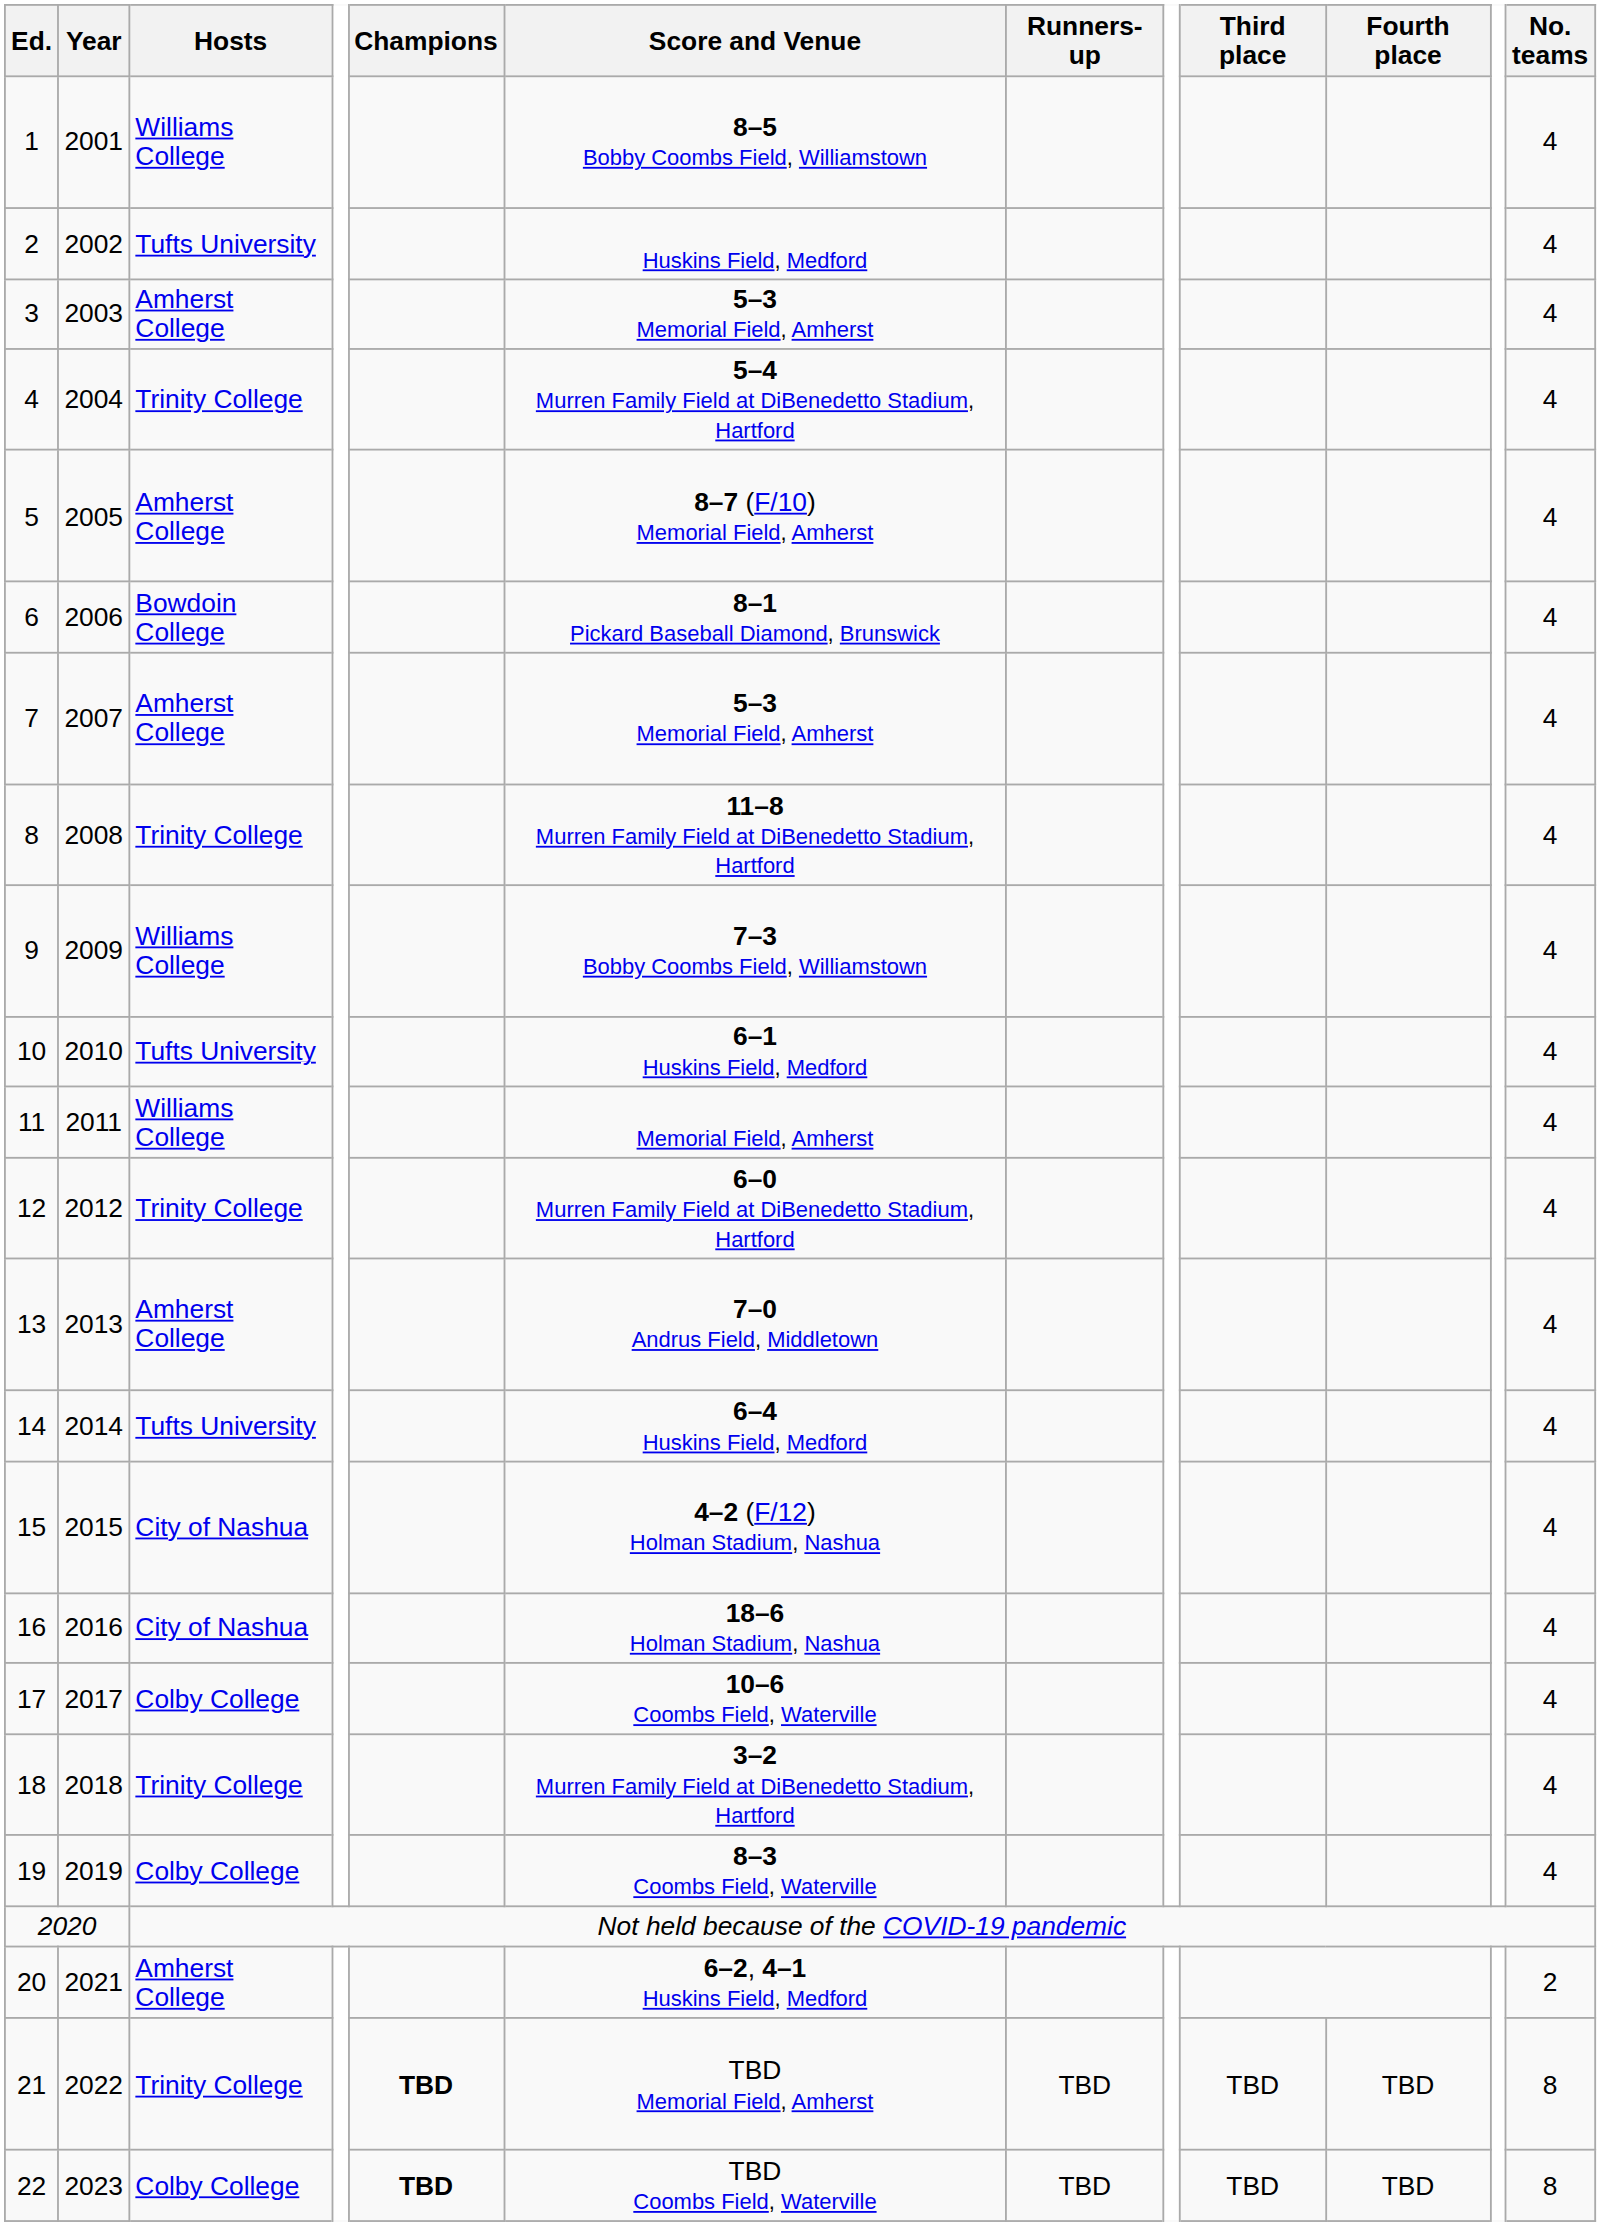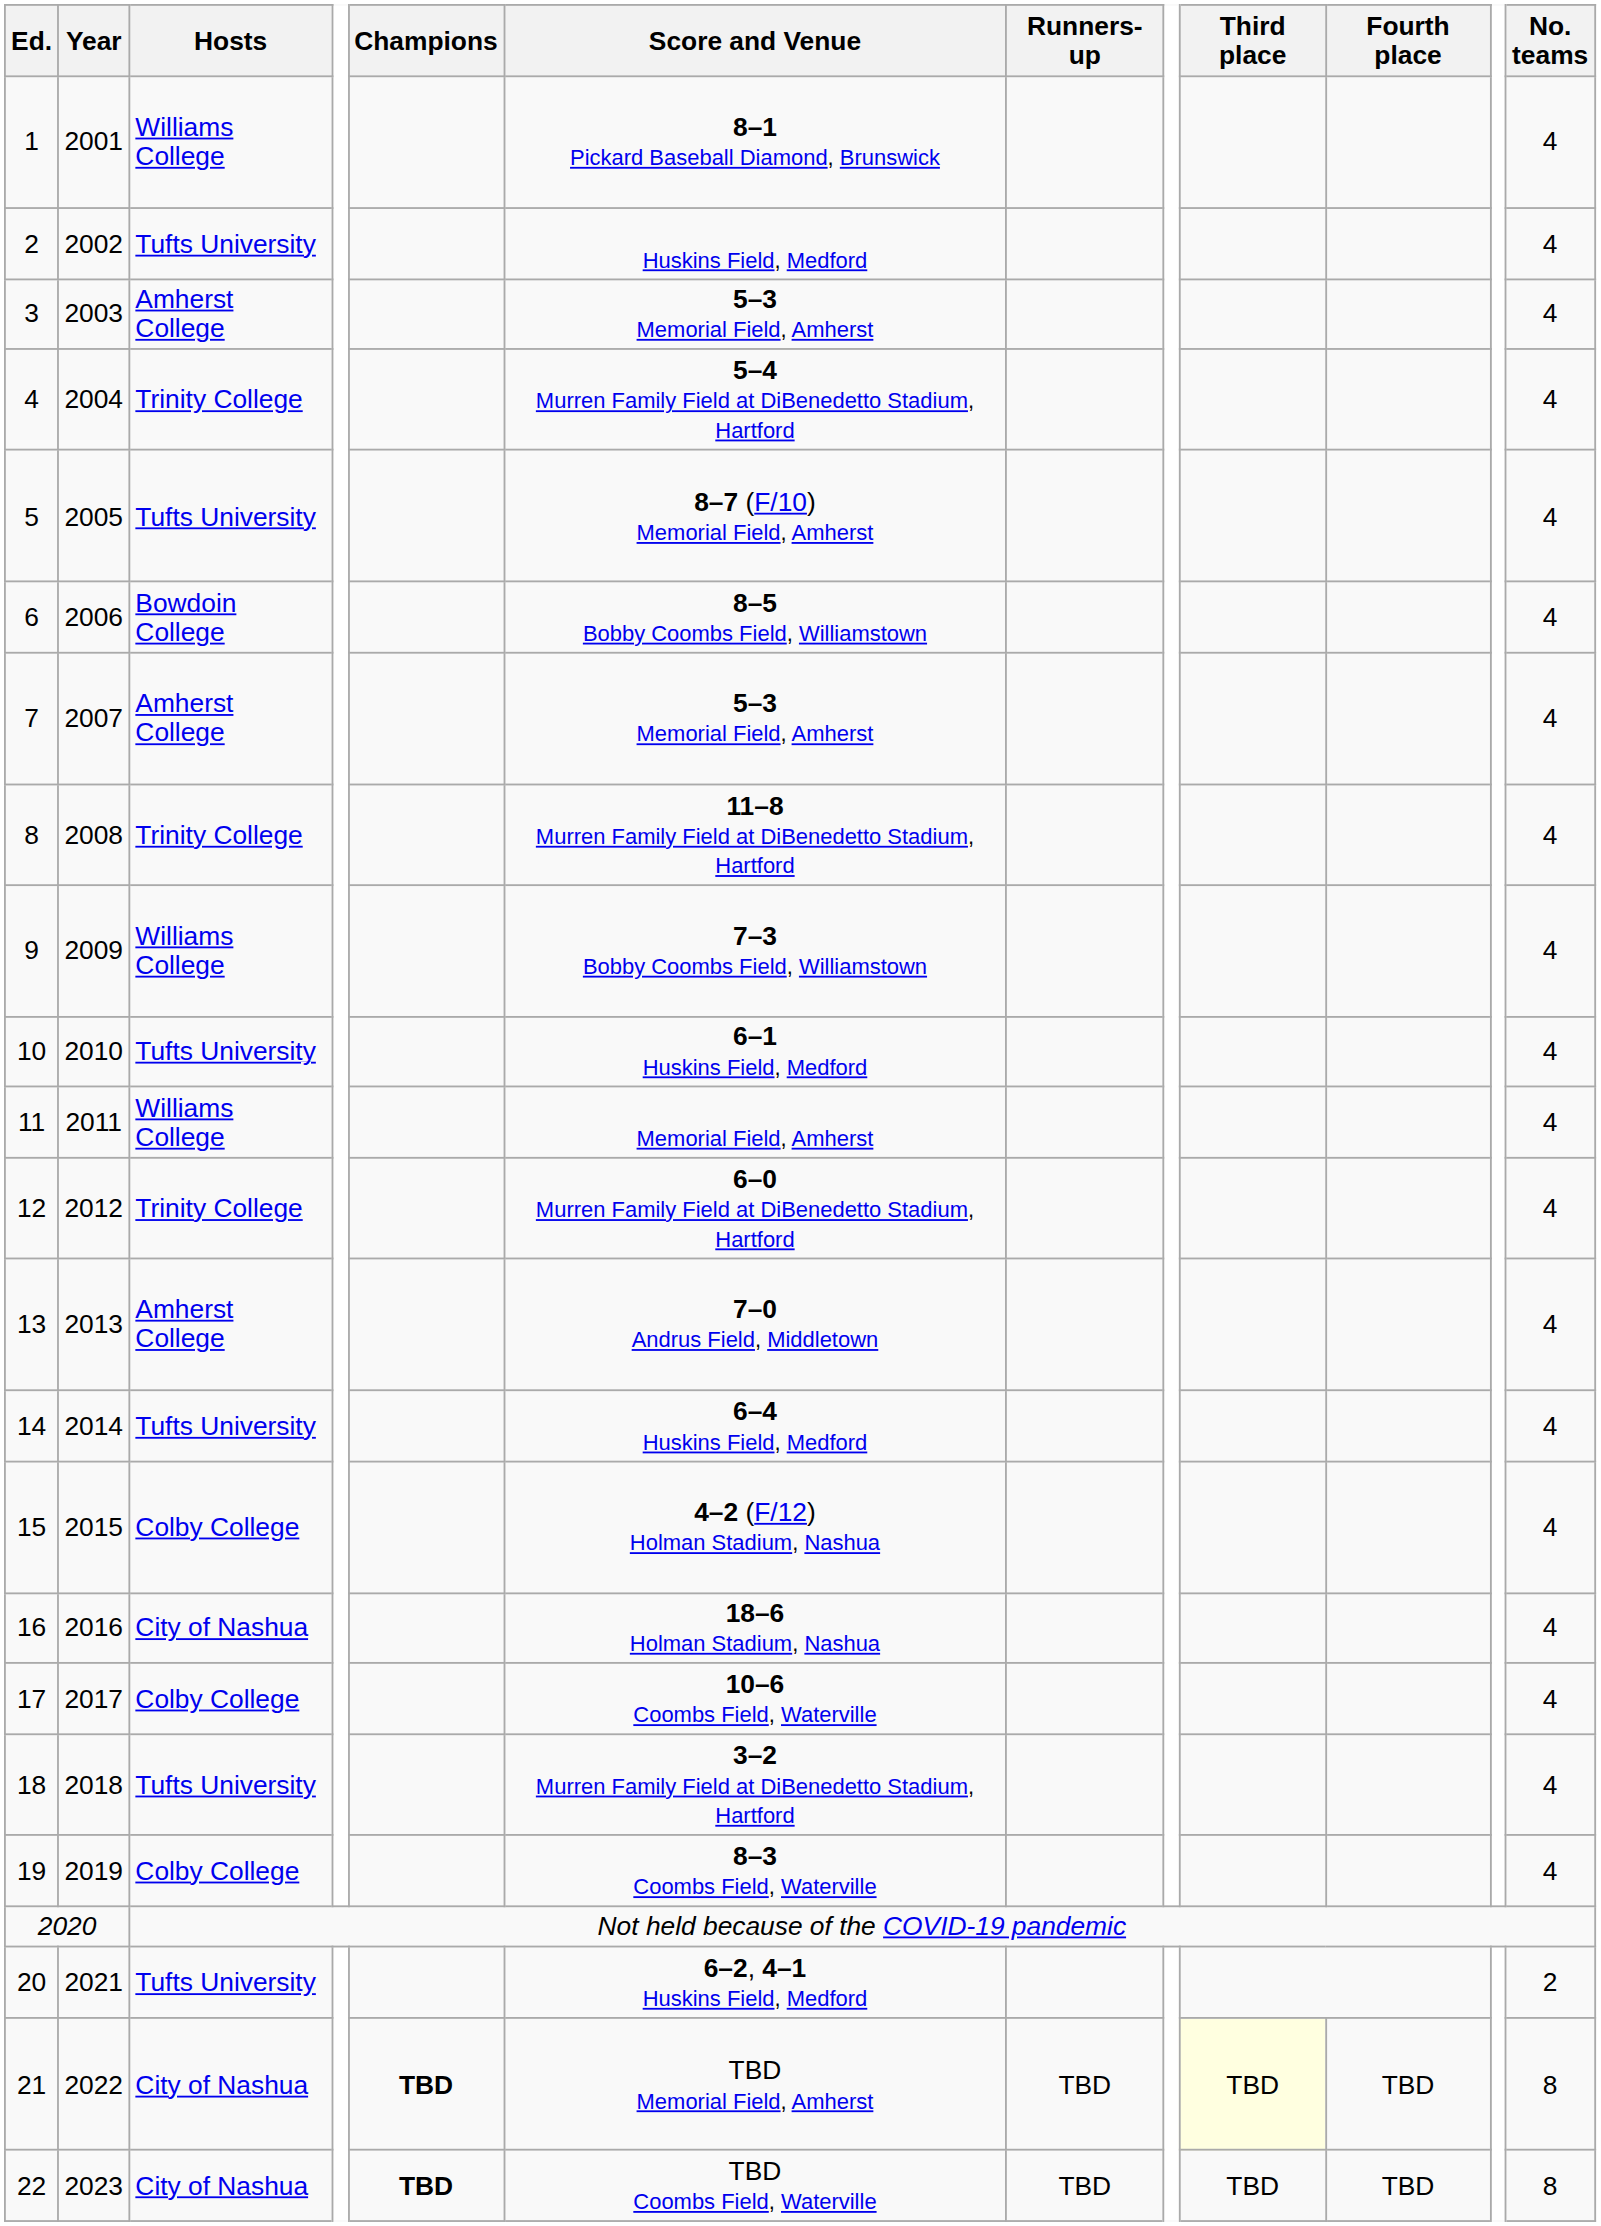(755, 142) 8–5 Bobby Coombs Field, Williamstown -> (755, 142) 8–1 Pickard Baseball Diamond, Brunswick
(184, 516) Amherst College -> (226, 516) Tufts University
(755, 617) 8–1 Pickard Baseball Diamond, Brunswick -> (755, 617) 8–5 Bobby Coombs Field, Williamstown
(222, 1527) City of Nashua -> (217, 1527) Colby College
(219, 1785) Trinity College -> (226, 1785) Tufts University
(184, 1983) Amherst College -> (226, 1983) Tufts University
(219, 2084) Trinity College -> (222, 2084) City of Nashua
(1253, 2084) no background -> (1253, 2084) lightyellow background
(217, 2186) Colby College -> (222, 2186) City of Nashua
